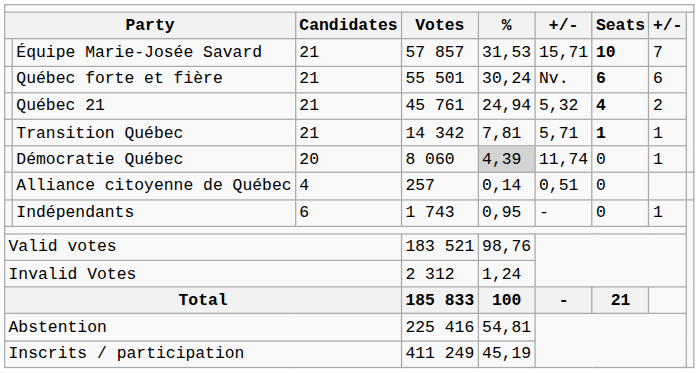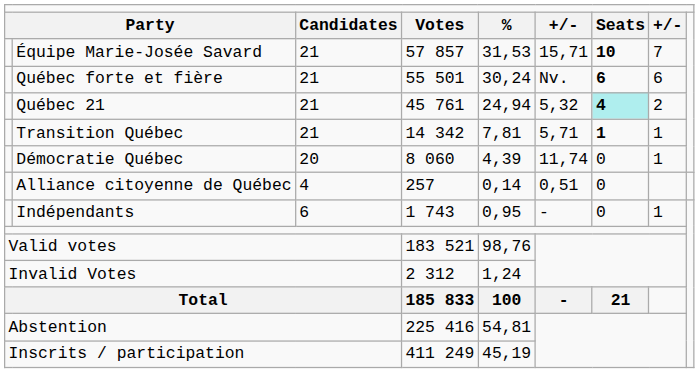(601, 106) no background -> (601, 106) paleturquoise background
(502, 159) lightgrey background -> (502, 159) no background
